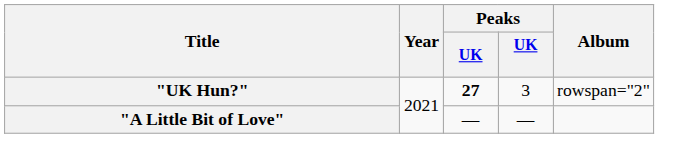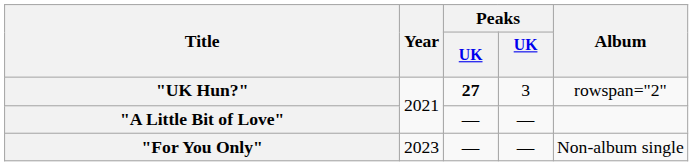+ row: (202, 147)
